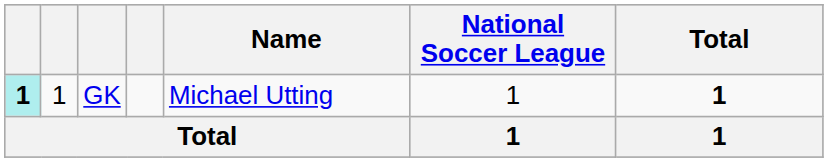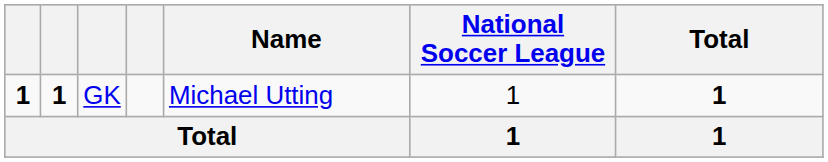(23, 95) paleturquoise background -> (23, 95) no background
(59, 95) normal -> (59, 95) bold
